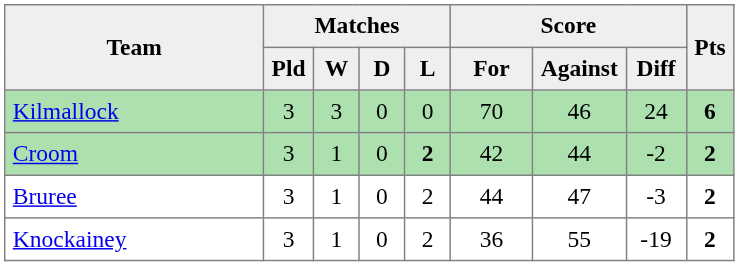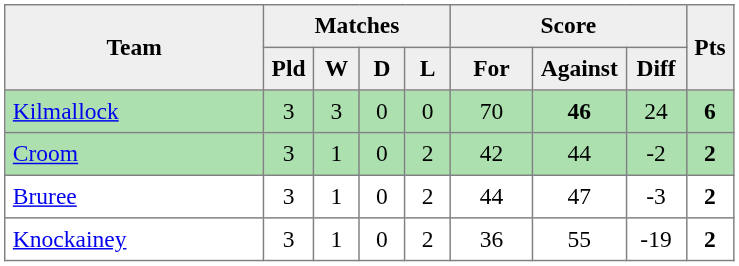(579, 111) normal -> (579, 111) bold
(428, 153) bold -> (428, 153) normal
